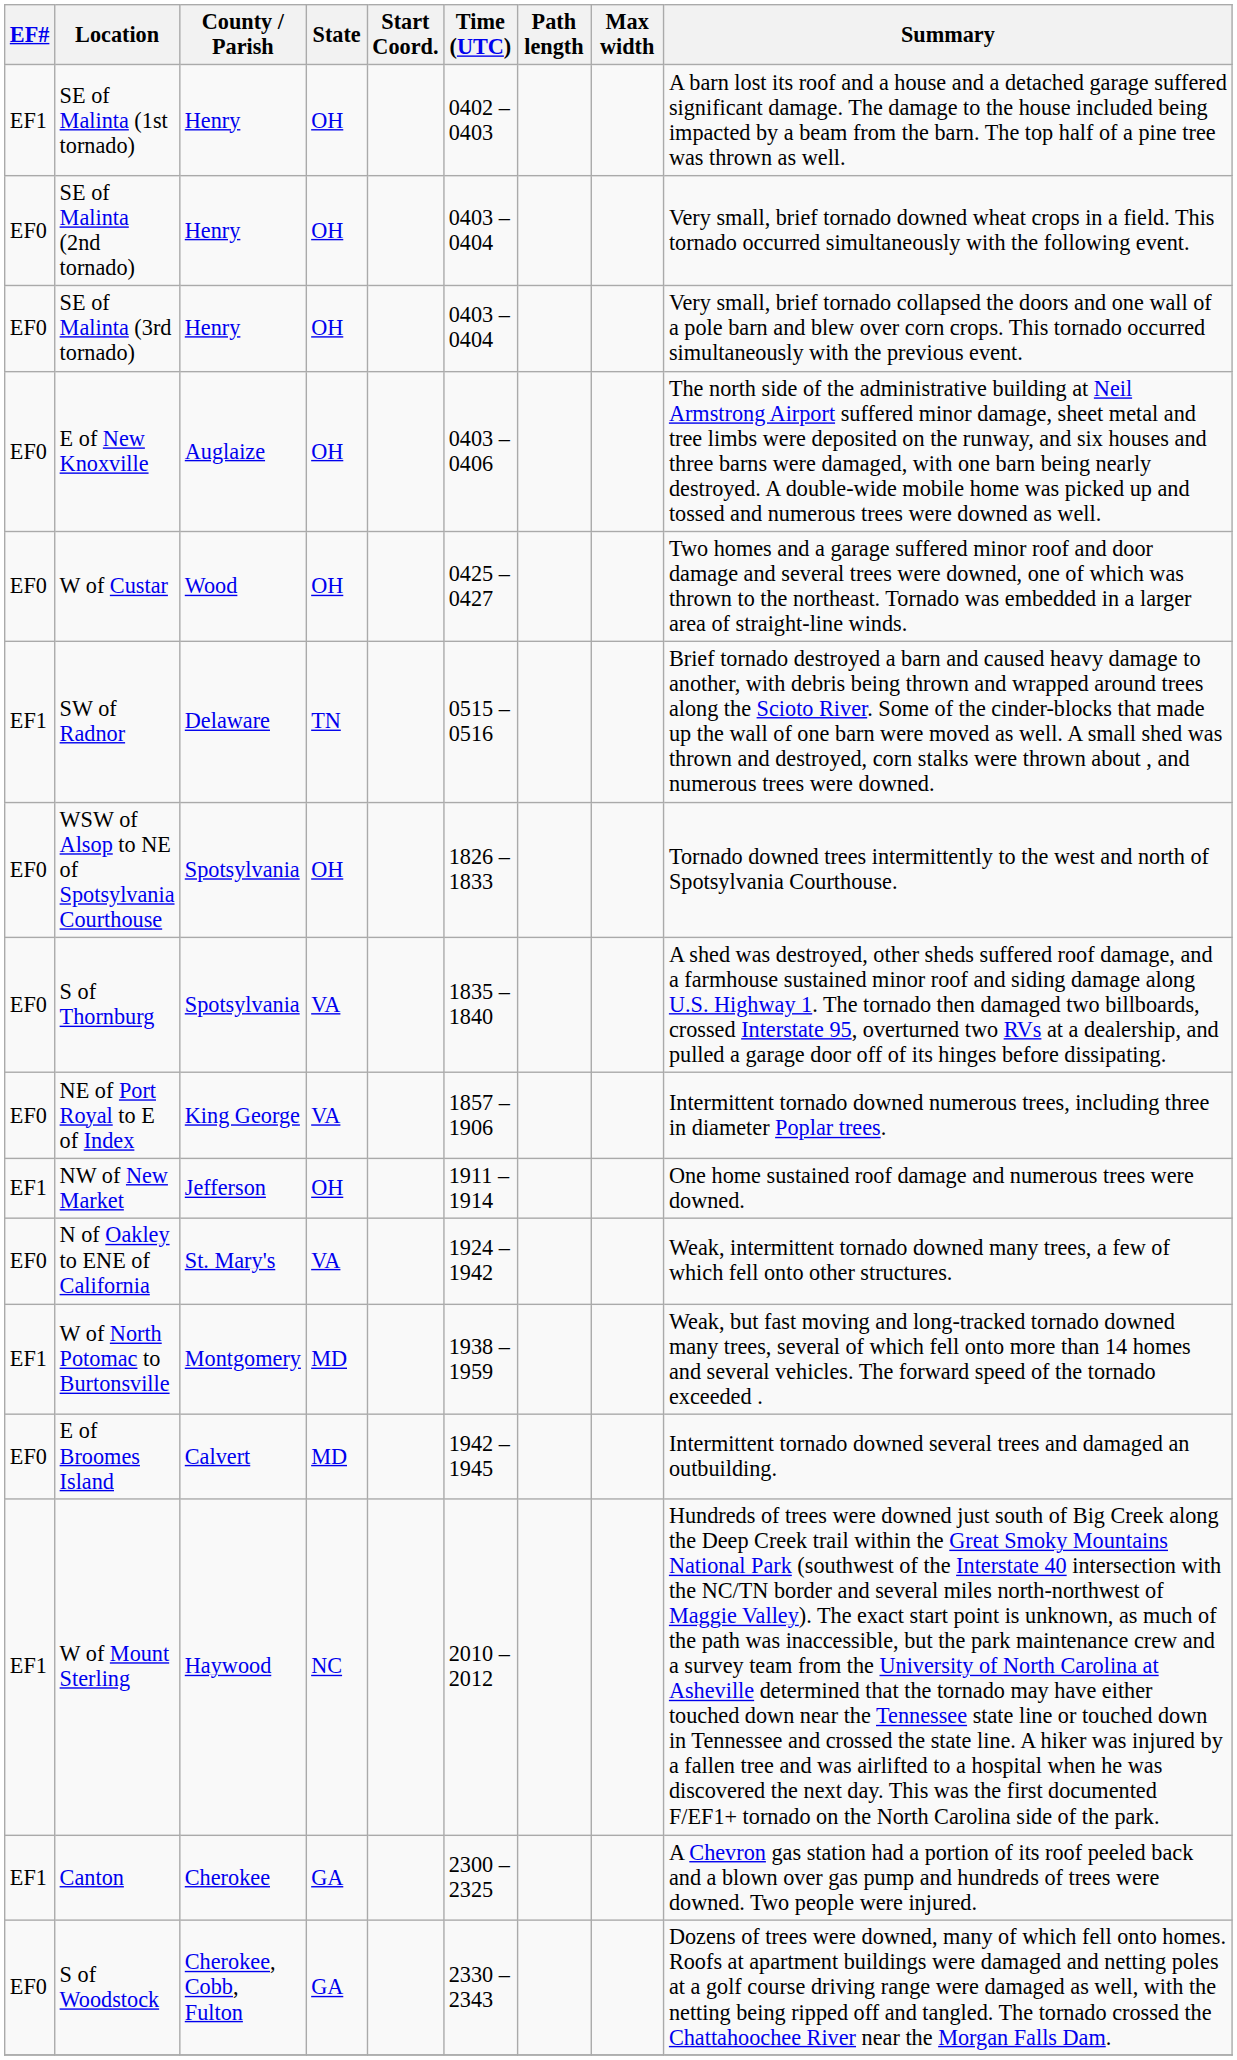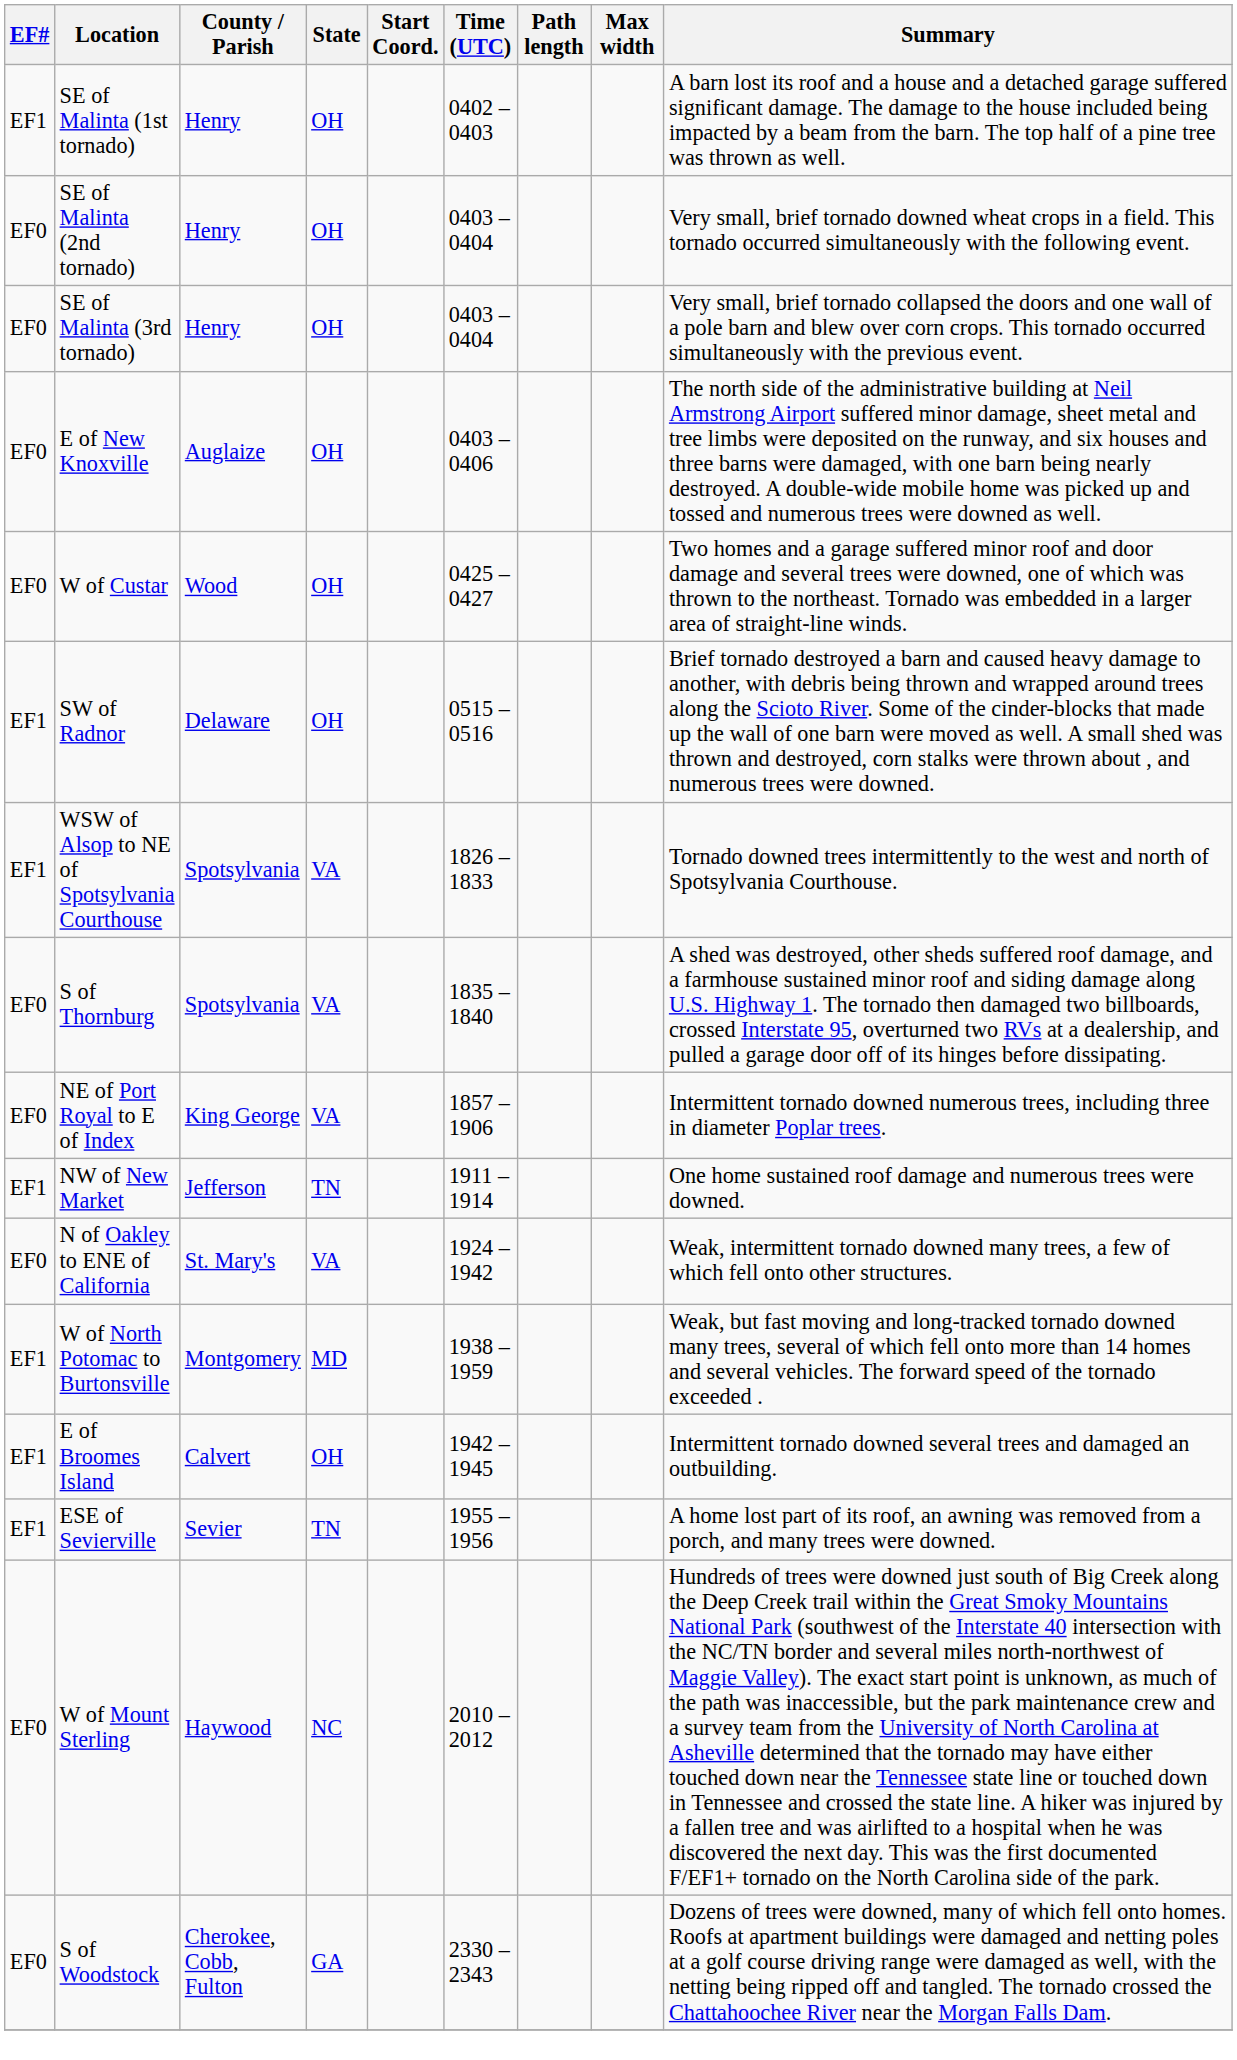(326, 721) TN -> (327, 721) OH
(28, 869) EF0 -> (28, 869) EF1
(327, 869) OH -> (326, 869) VA
(327, 1187) OH -> (326, 1187) TN
(28, 1456) EF0 -> (28, 1456) EF1
(329, 1456) MD -> (327, 1456) OH
+ row: (108, 1529)
(28, 1666) EF1 -> (28, 1727) EF0
- row: (92, 1877)
